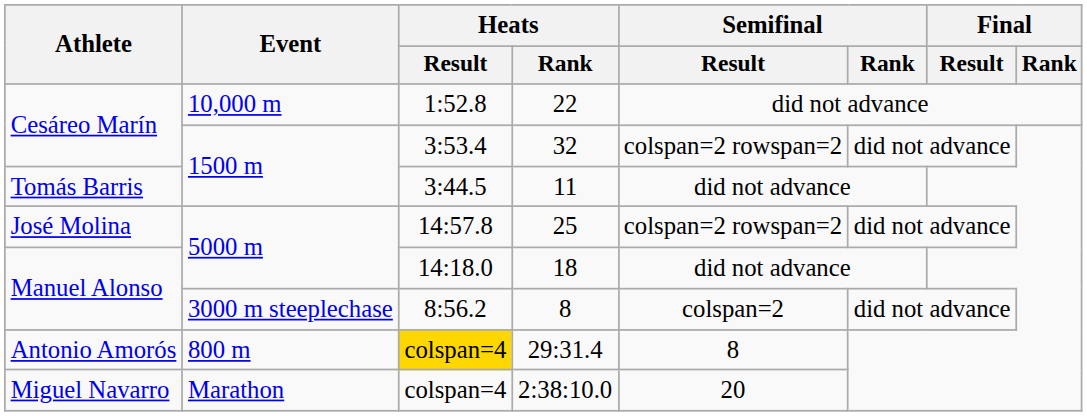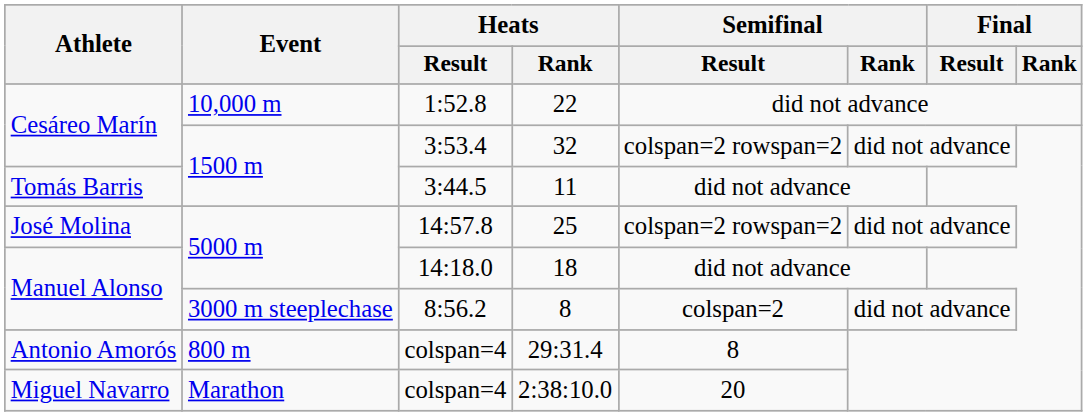(455, 349) gold background -> (455, 349) no background
